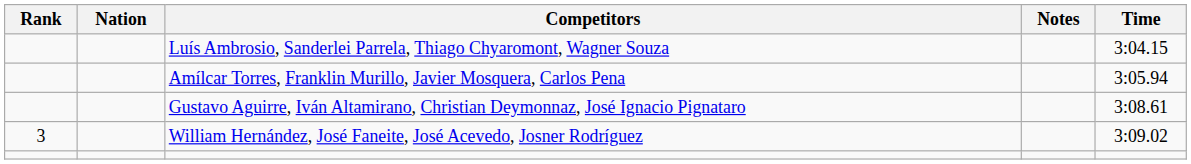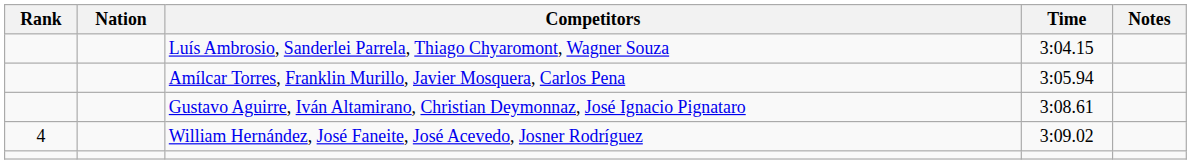columns swapped: (1141, 19) <-> (1058, 19)
(41, 136) 3 -> (41, 136) 4
